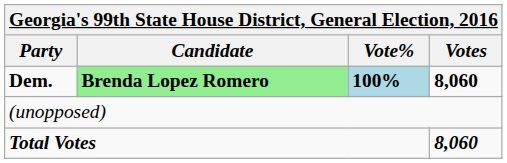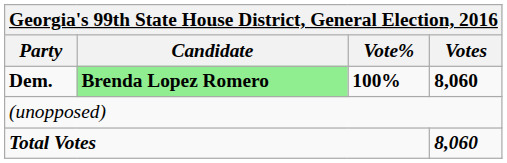(377, 81) lightblue background -> (377, 81) no background
